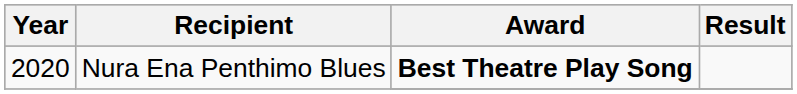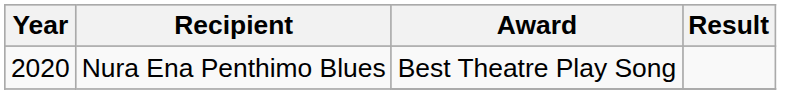(545, 67) bold -> (537, 67) normal
